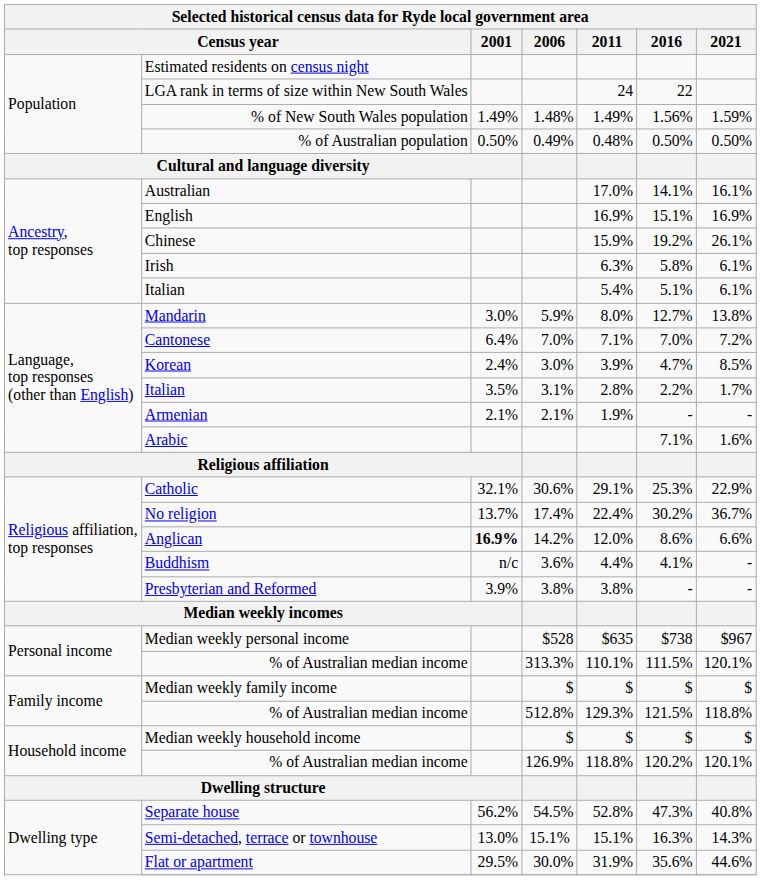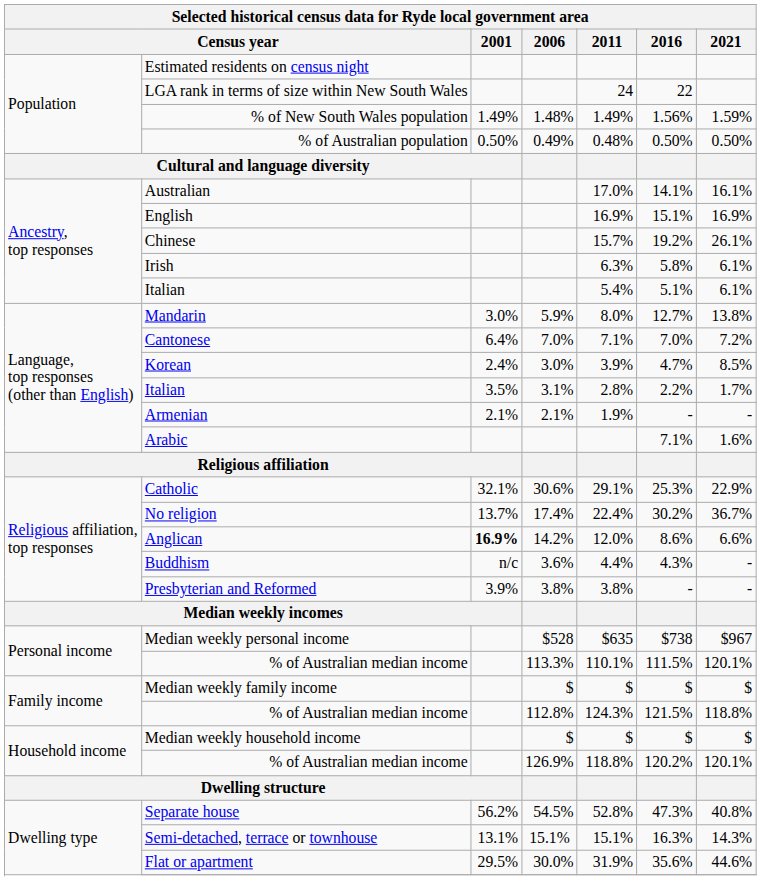(613, 240) 15.9% -> (613, 240) 15.7%
(674, 564) 4.1% -> (674, 564) 4.3%
(549, 663) 313.3% -> (550, 663) 113.3%
(549, 713) 512.8% -> (550, 713) 112.8%
(607, 713) 129.3% -> (607, 713) 124.3%
(498, 837) 13.0% -> (498, 837) 13.1%
